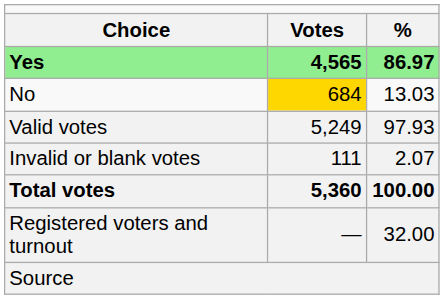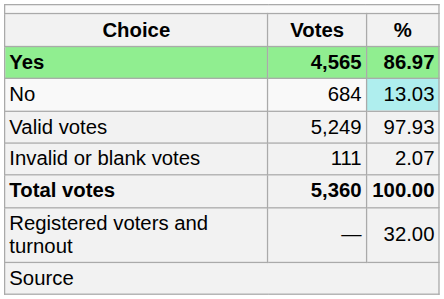(345, 94) gold background -> (345, 94) no background
(409, 94) no background -> (409, 94) paleturquoise background
